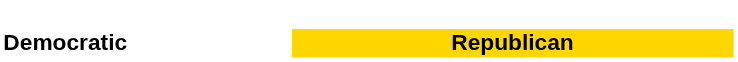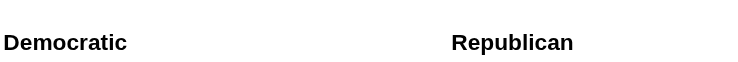(513, 43) gold background -> (513, 43) no background
